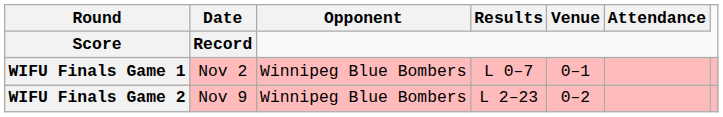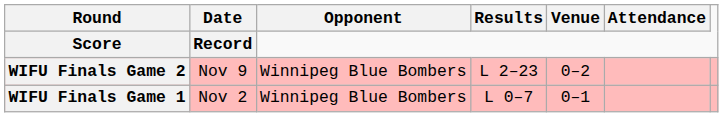rows swapped: (97, 71) <-> (97, 98)
